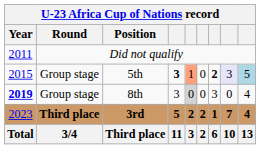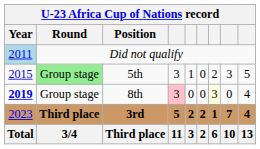(20, 54) no background -> (20, 54) lightblue background
(69, 74) no background -> (69, 74) lightgreen background
(177, 74) bold -> (177, 74) normal
(191, 74) lightsalmon background -> (191, 74) no background
(214, 74) bold -> (214, 74) normal
(229, 74) lavender background -> (229, 74) no background
(247, 74) lightblue background -> (247, 74) no background
(177, 94) no background -> (177, 94) pink background
(191, 94) lightgrey background -> (191, 94) no background
(214, 94) no background -> (214, 94) lightyellow background
